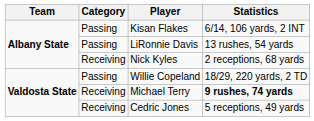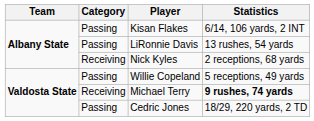(256, 76) 18/29, 220 yards, 2 TD -> (254, 76) 5 receptions, 49 yards
(103, 108) Receiving -> (99, 108) Passing
(254, 108) 5 receptions, 49 yards -> (256, 108) 18/29, 220 yards, 2 TD
